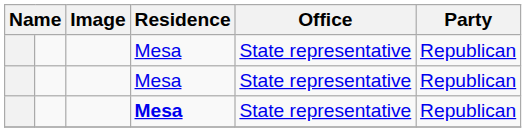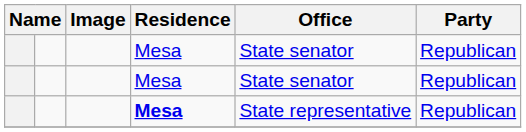(325, 50) State representative -> (297, 50) State senator
(325, 80) State representative -> (297, 80) State senator
